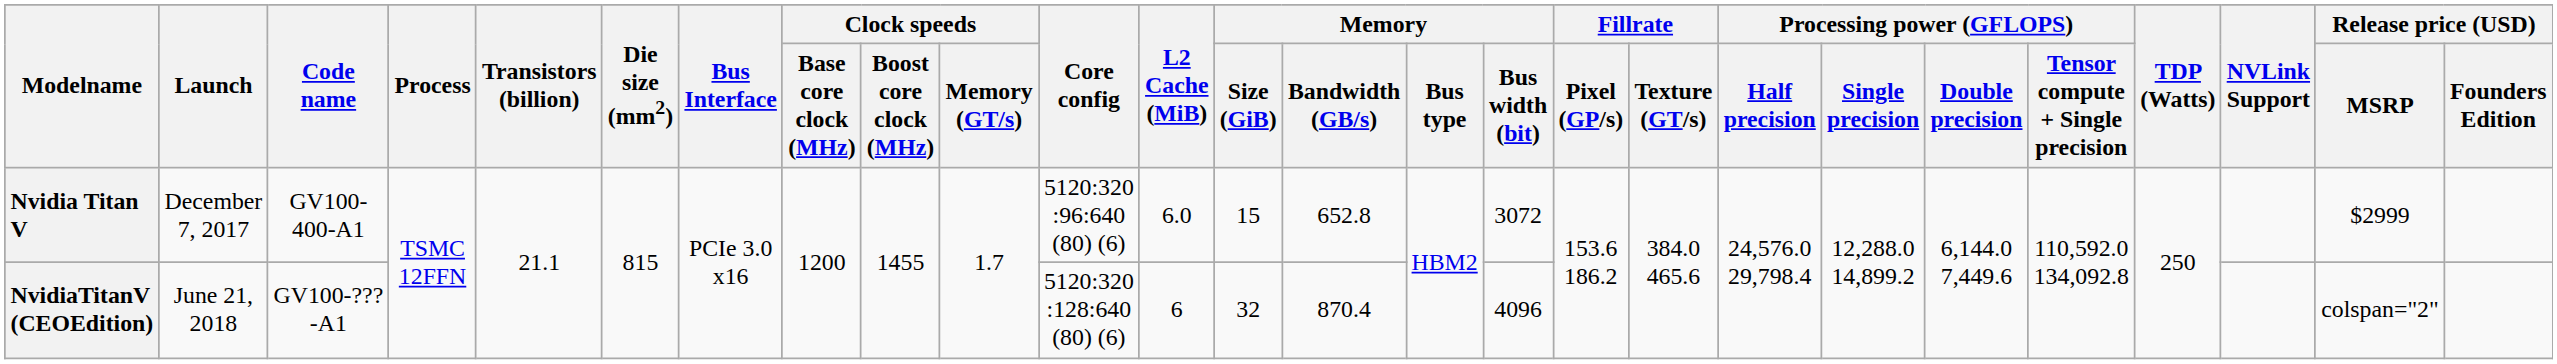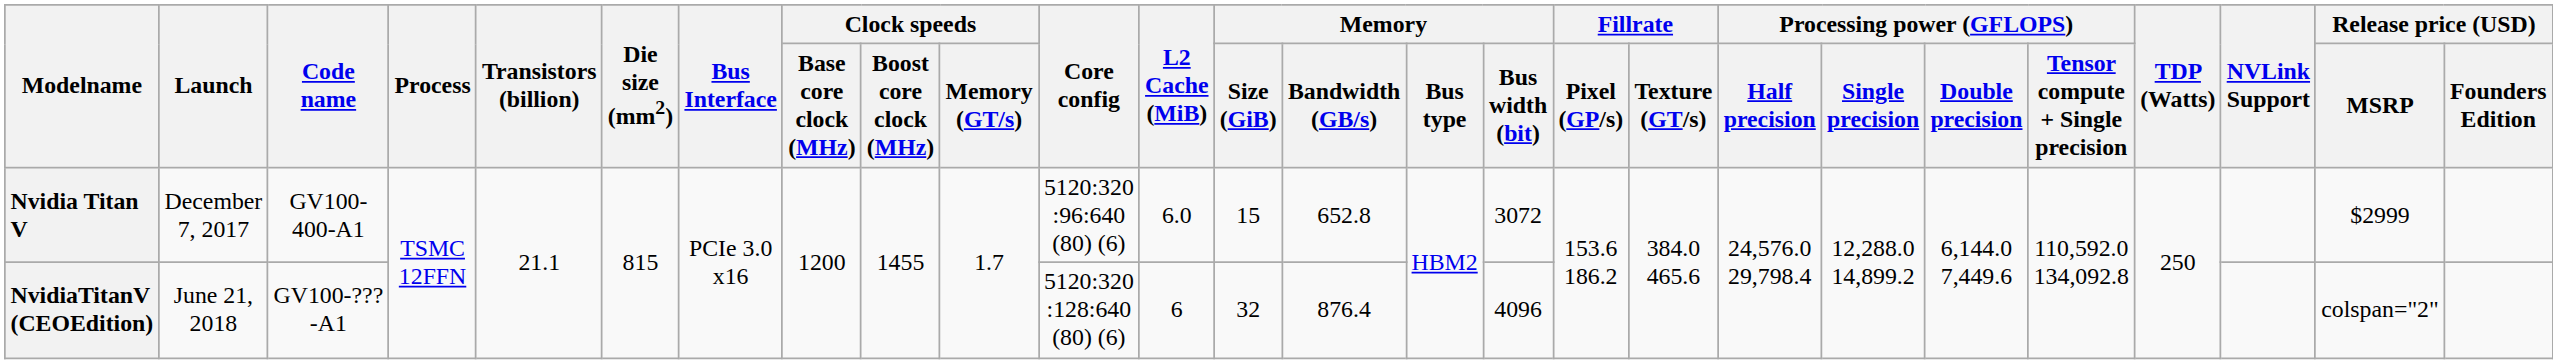(1344, 309) 870.4 -> (1344, 309) 876.4
